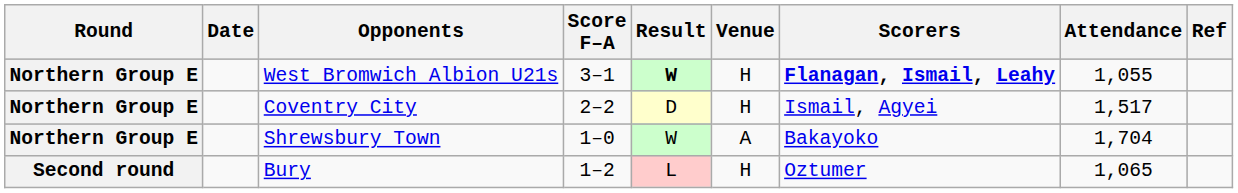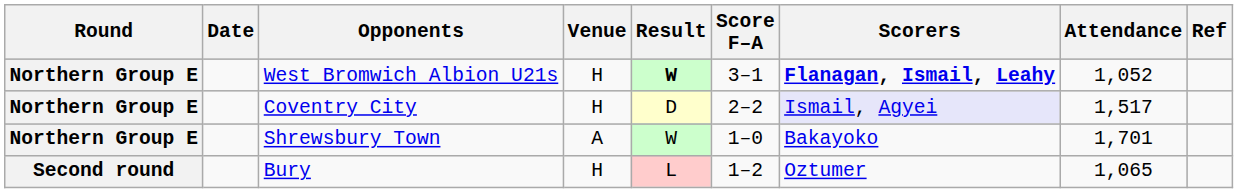columns swapped: (745, 32) <-> (597, 32)
(1123, 75) 1,055 -> (1123, 75) 1,052
(861, 107) no background -> (861, 107) lavender background
(1123, 139) 1,704 -> (1123, 139) 1,701
